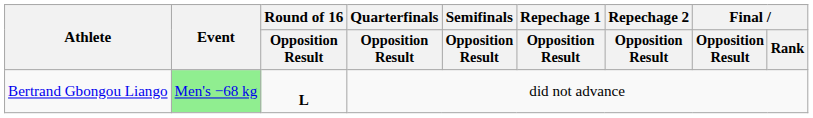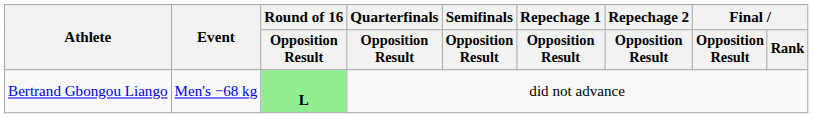(216, 91) lightgreen background -> (216, 91) no background
(304, 100) no background -> (304, 100) lightgreen background
